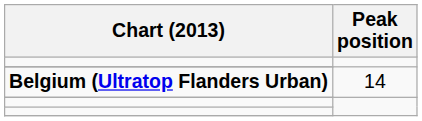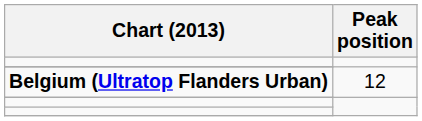(375, 81) 14 -> (375, 81) 12
